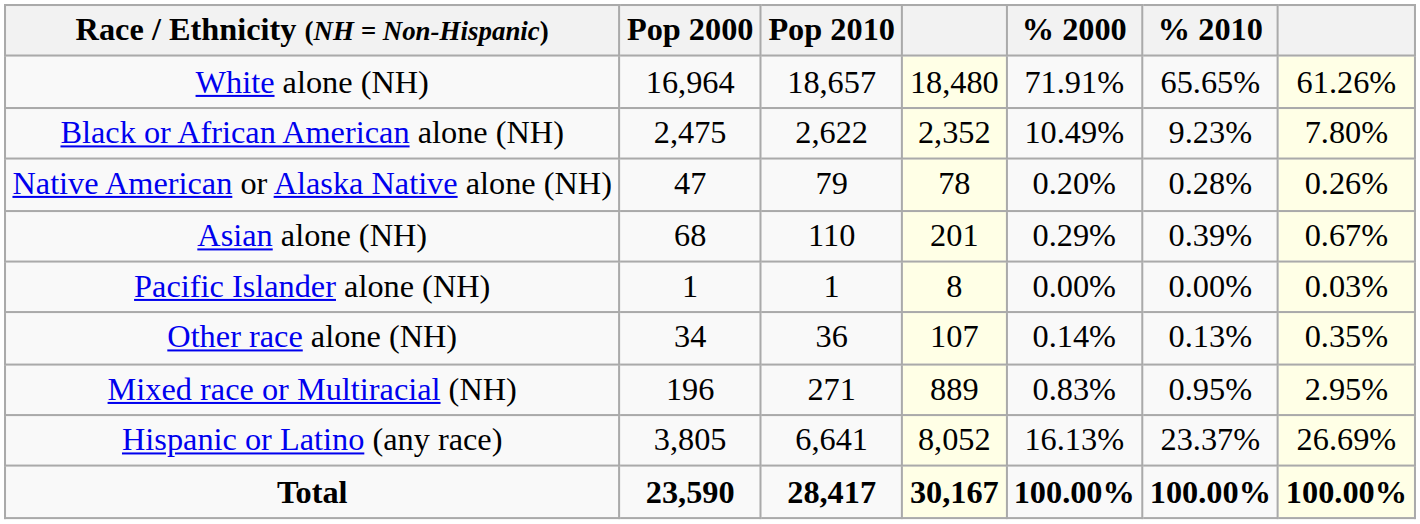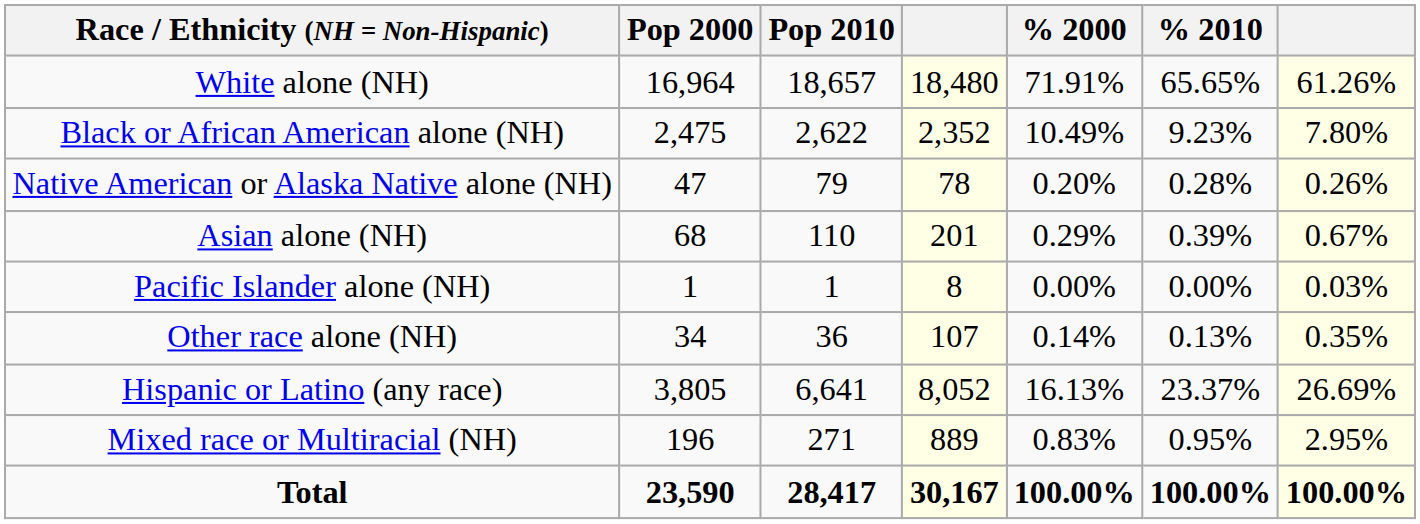rows swapped: (312, 388) <-> (312, 440)
